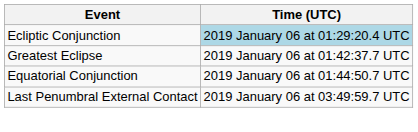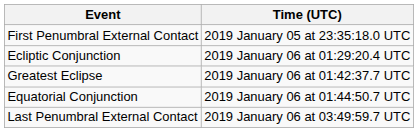+ row: (103, 35)
(307, 35) lightblue background -> (307, 55) no background
